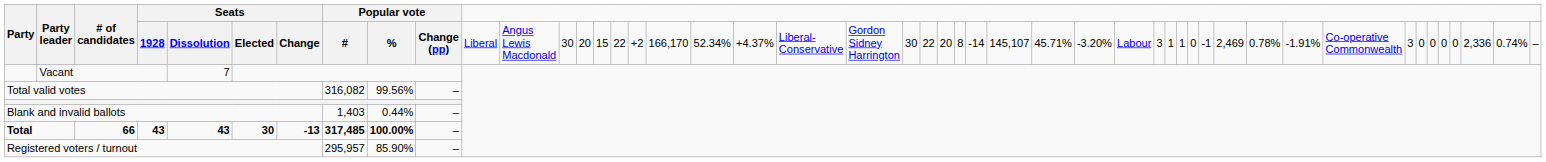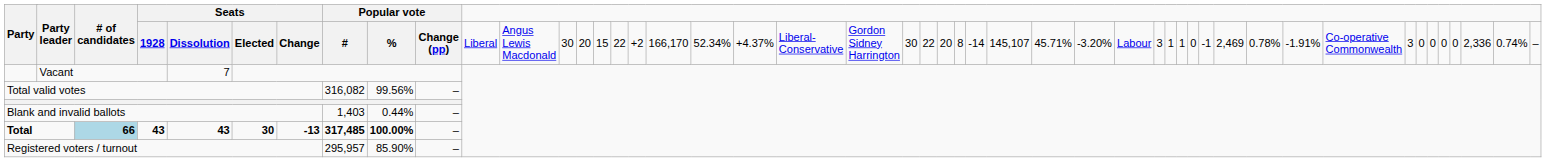(129, 130) no background -> (129, 130) lightblue background
